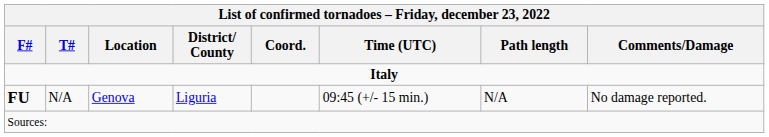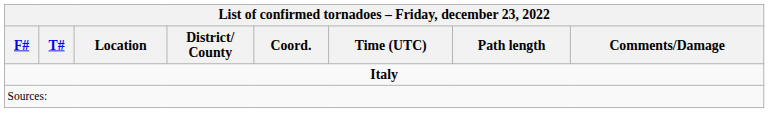- row: (19, 98)
